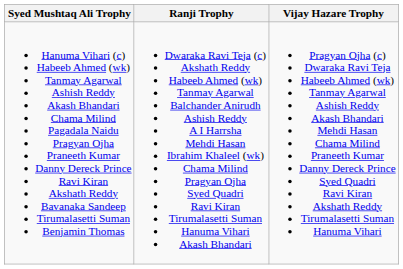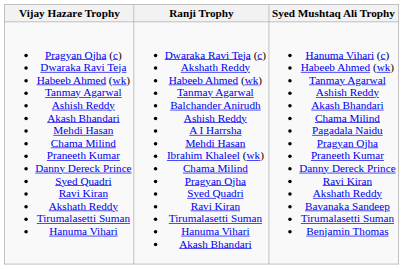columns swapped: (333, 13) <-> (69, 13)
